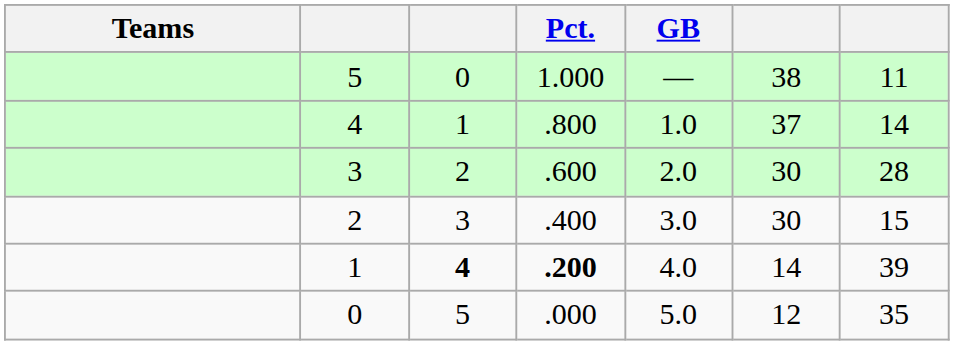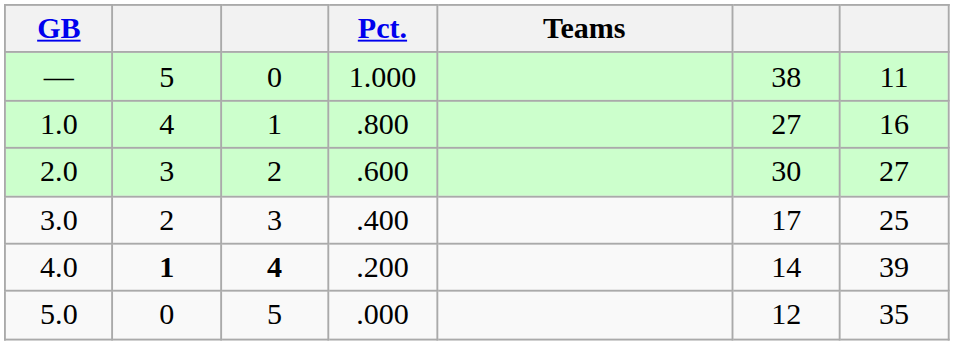columns swapped: (153, 28) <-> (678, 28)
(786, 123) 37 -> (786, 123) 27
(894, 123) 14 -> (894, 123) 16
(894, 171) 28 -> (894, 171) 27
(786, 219) 30 -> (786, 219) 17
(894, 219) 15 -> (894, 219) 25
(355, 266) normal -> (167, 266) bold
(570, 266) bold -> (382, 266) normal
